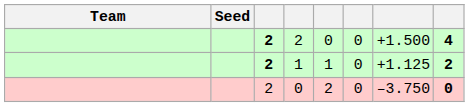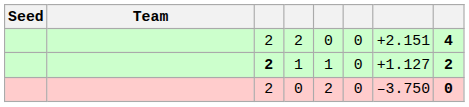columns swapped: (108, 17) <-> (232, 17)
(269, 41) bold -> (269, 41) normal
(403, 41) +1.500 -> (403, 41) +2.151
(403, 65) +1.125 -> (403, 65) +1.127
